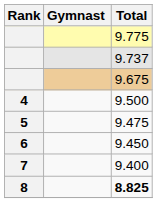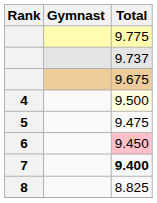(132, 101) no background -> (132, 101) lightyellow background
(132, 144) no background -> (132, 144) pink background
(132, 165) normal -> (132, 165) bold
(132, 187) bold -> (132, 187) normal
